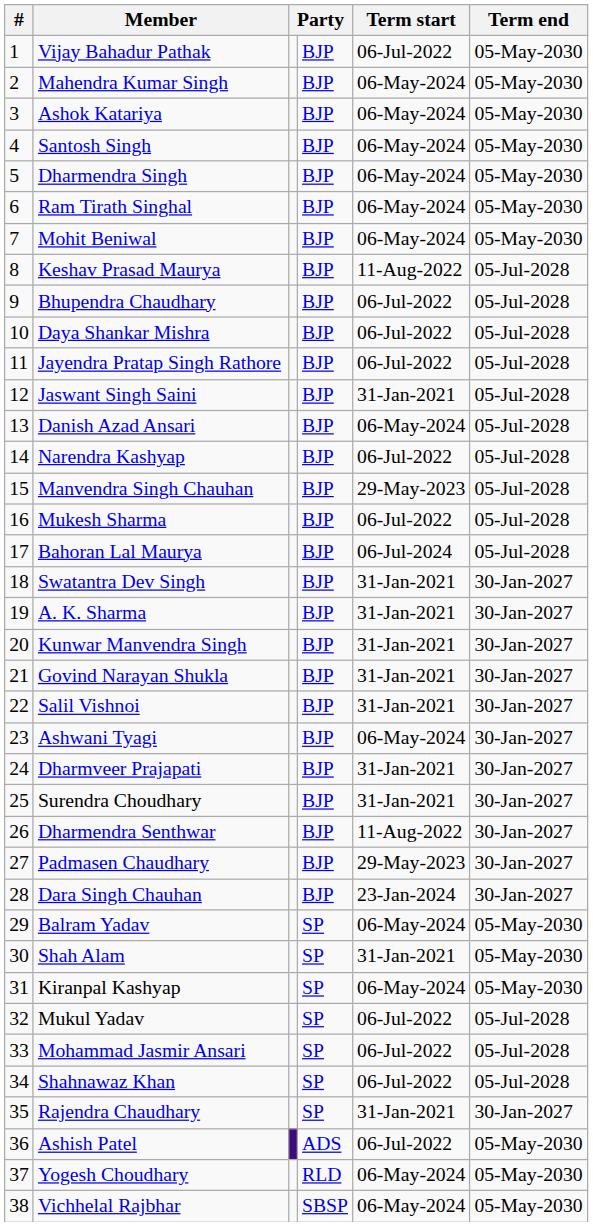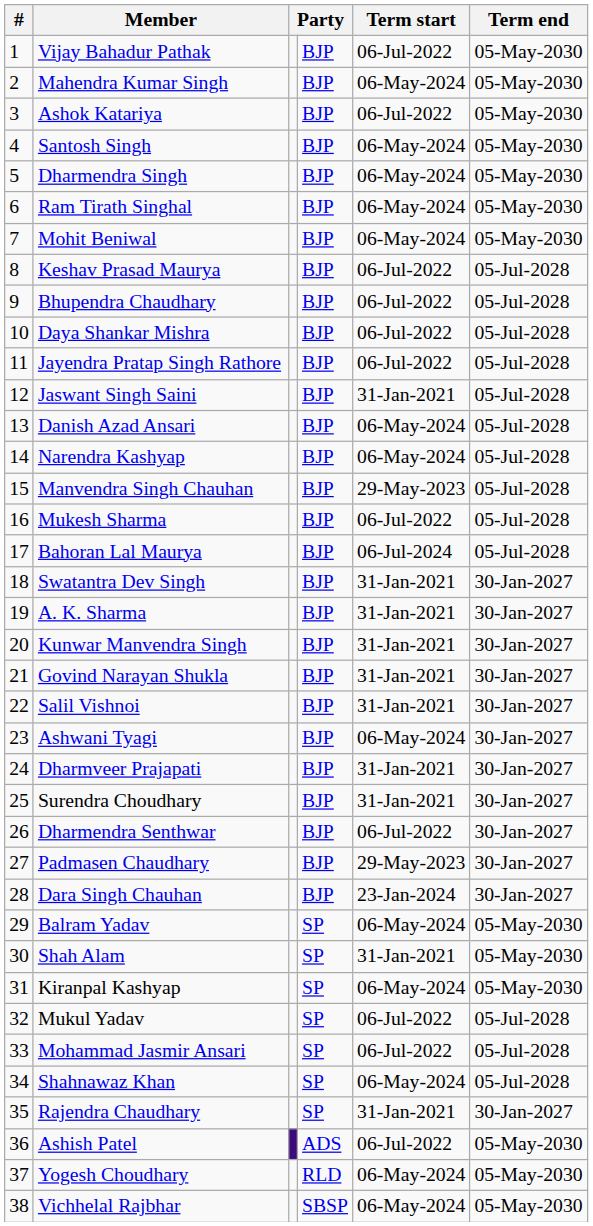(411, 113) 06-May-2024 -> (405, 113) 06-Jul-2022
(410, 269) 11-Aug-2022 -> (405, 269) 06-Jul-2022
(405, 457) 06-Jul-2022 -> (411, 457) 06-May-2024
(410, 831) 11-Aug-2022 -> (405, 831) 06-Jul-2022
(405, 1081) 06-Jul-2022 -> (411, 1081) 06-May-2024
